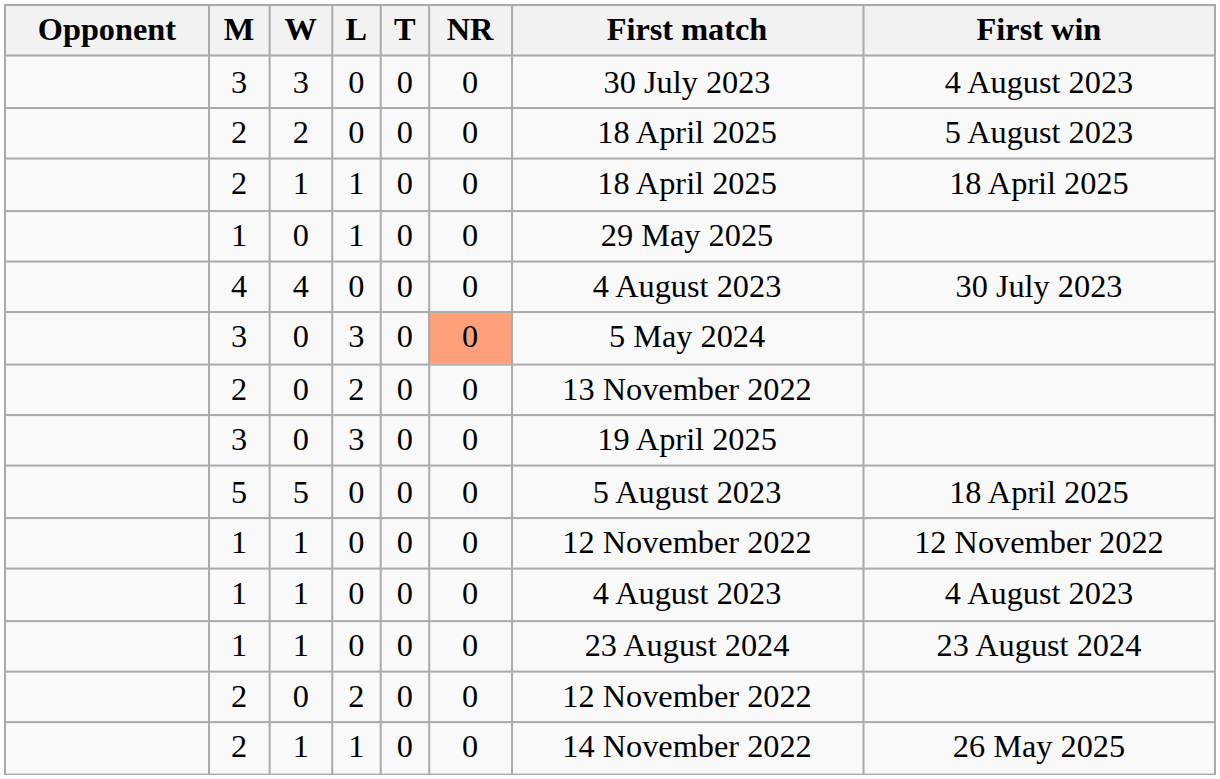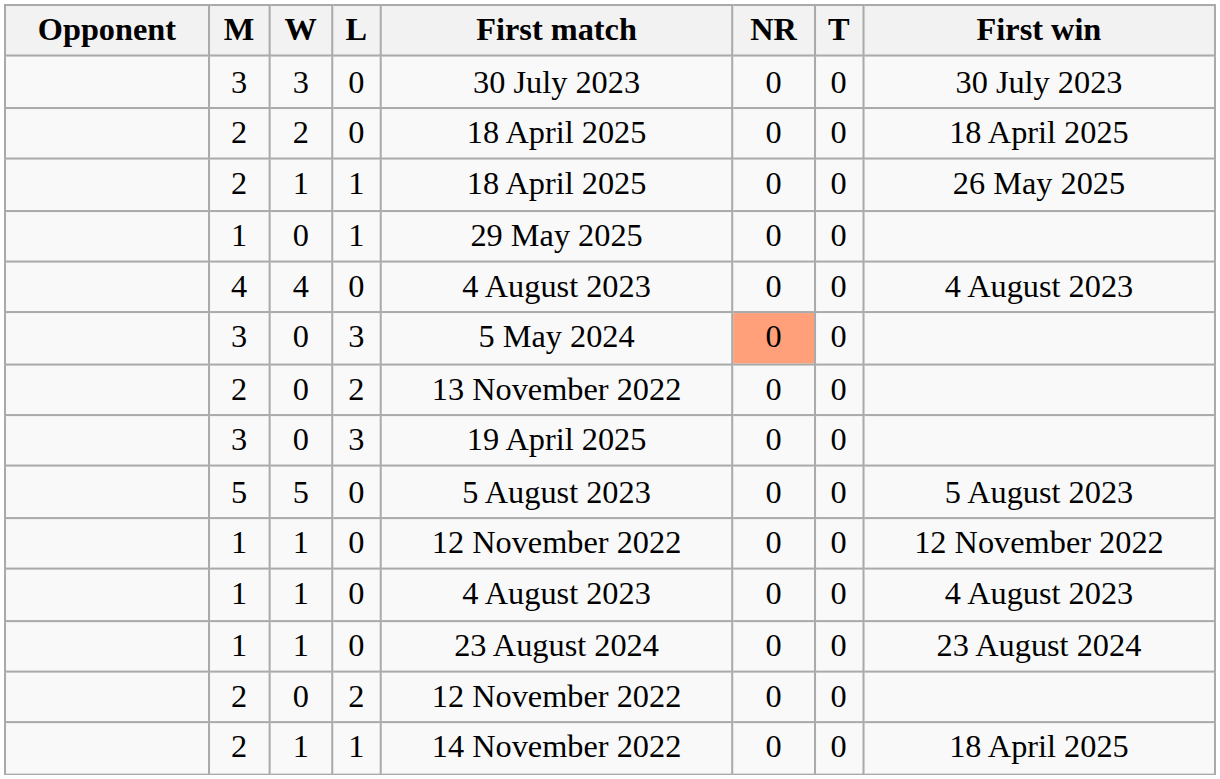columns swapped: (405, 30) <-> (687, 30)
(1039, 81) 4 August 2023 -> (1039, 81) 30 July 2023
(1039, 132) 5 August 2023 -> (1039, 132) 18 April 2025
(1039, 183) 18 April 2025 -> (1039, 183) 26 May 2025
(1039, 286) 30 July 2023 -> (1039, 286) 4 August 2023
(1039, 491) 18 April 2025 -> (1039, 491) 5 August 2023
(1039, 747) 26 May 2025 -> (1039, 747) 18 April 2025
